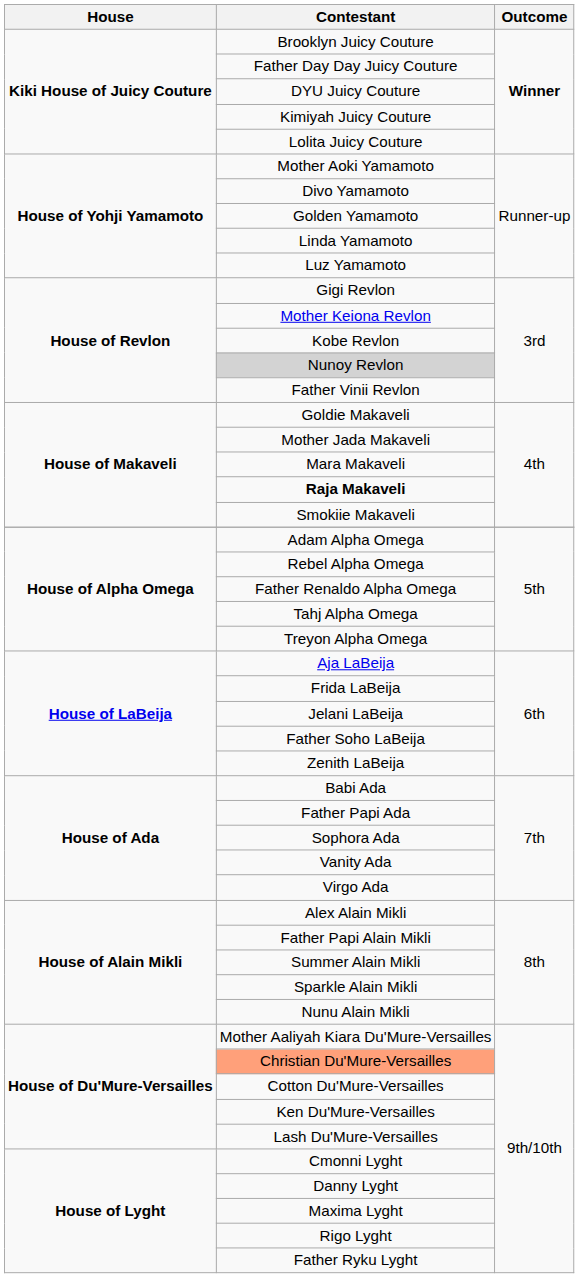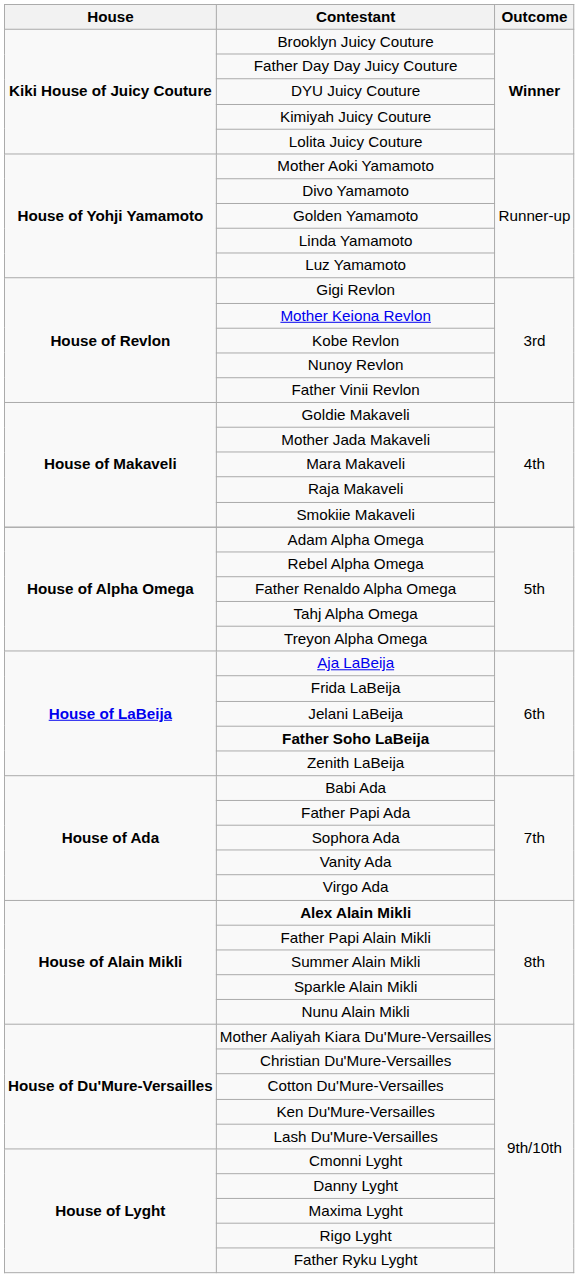(356, 365) lightgrey background -> (356, 365) no background
(356, 489) bold -> (356, 489) normal
(356, 738) normal -> (356, 738) bold
(356, 912) normal -> (356, 912) bold
(356, 1061) lightsalmon background -> (356, 1061) no background
